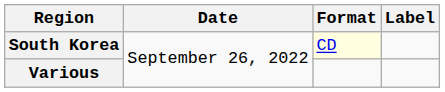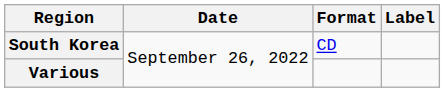(327, 46) lightyellow background -> (327, 46) no background
